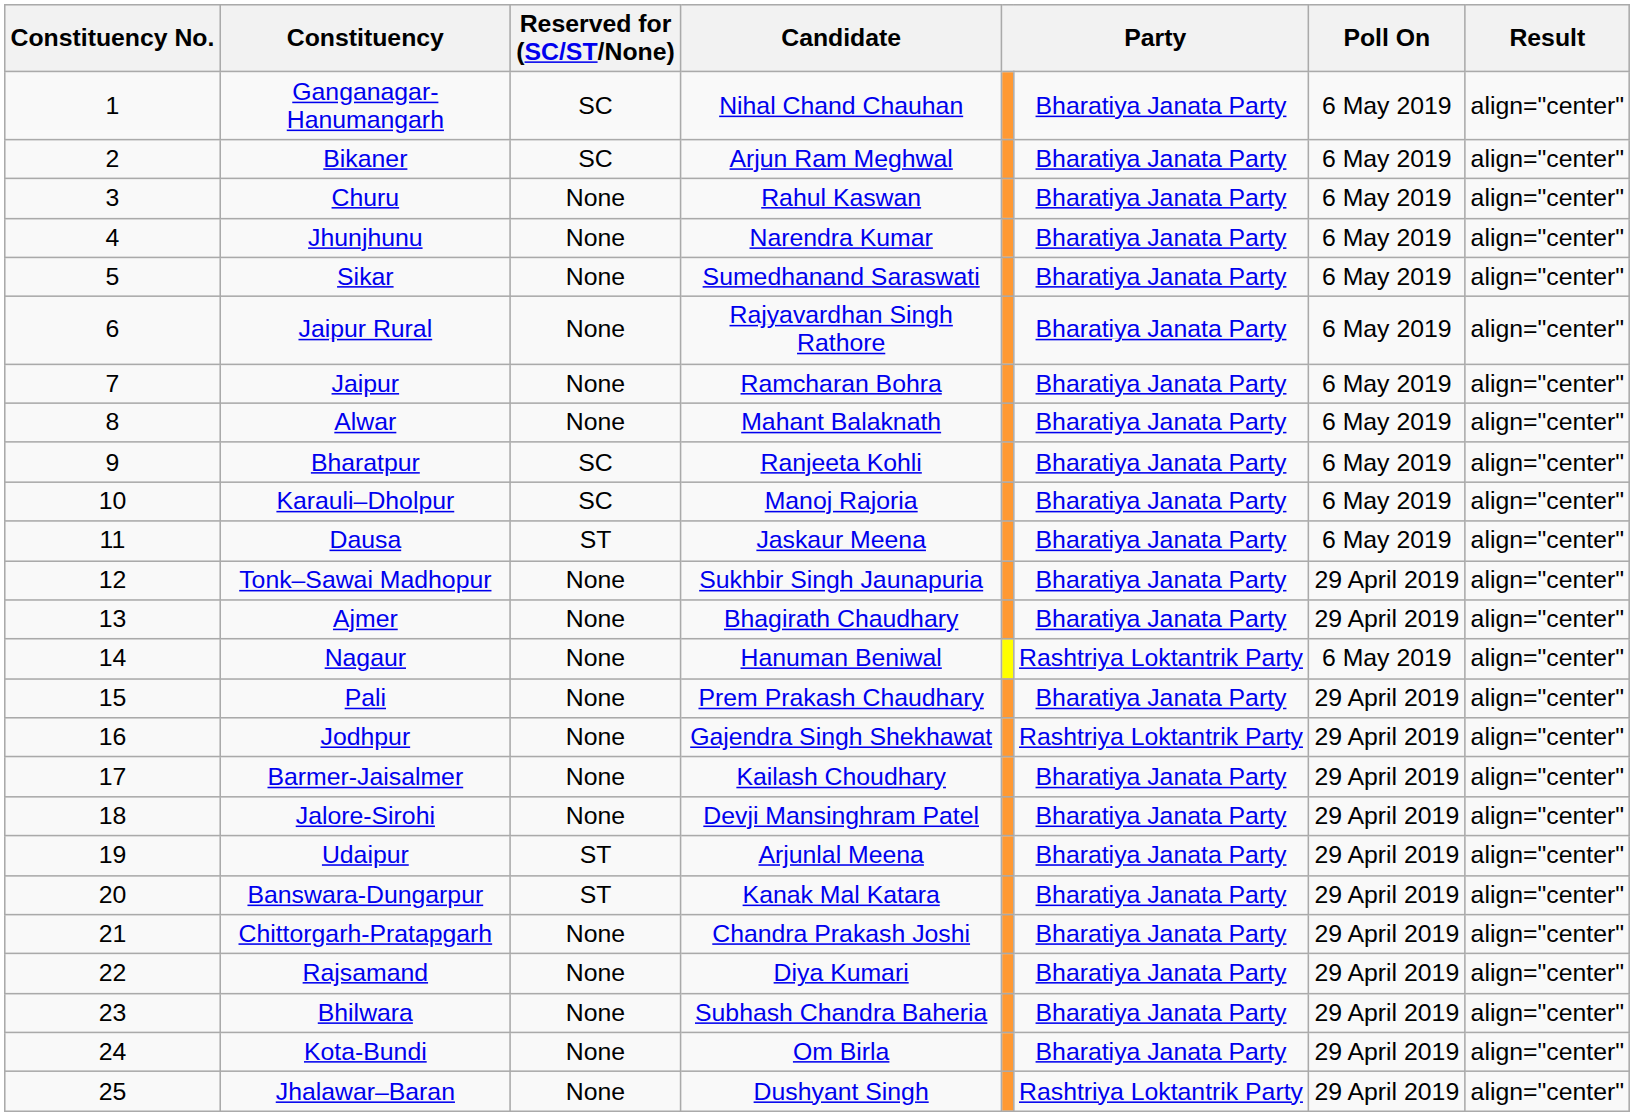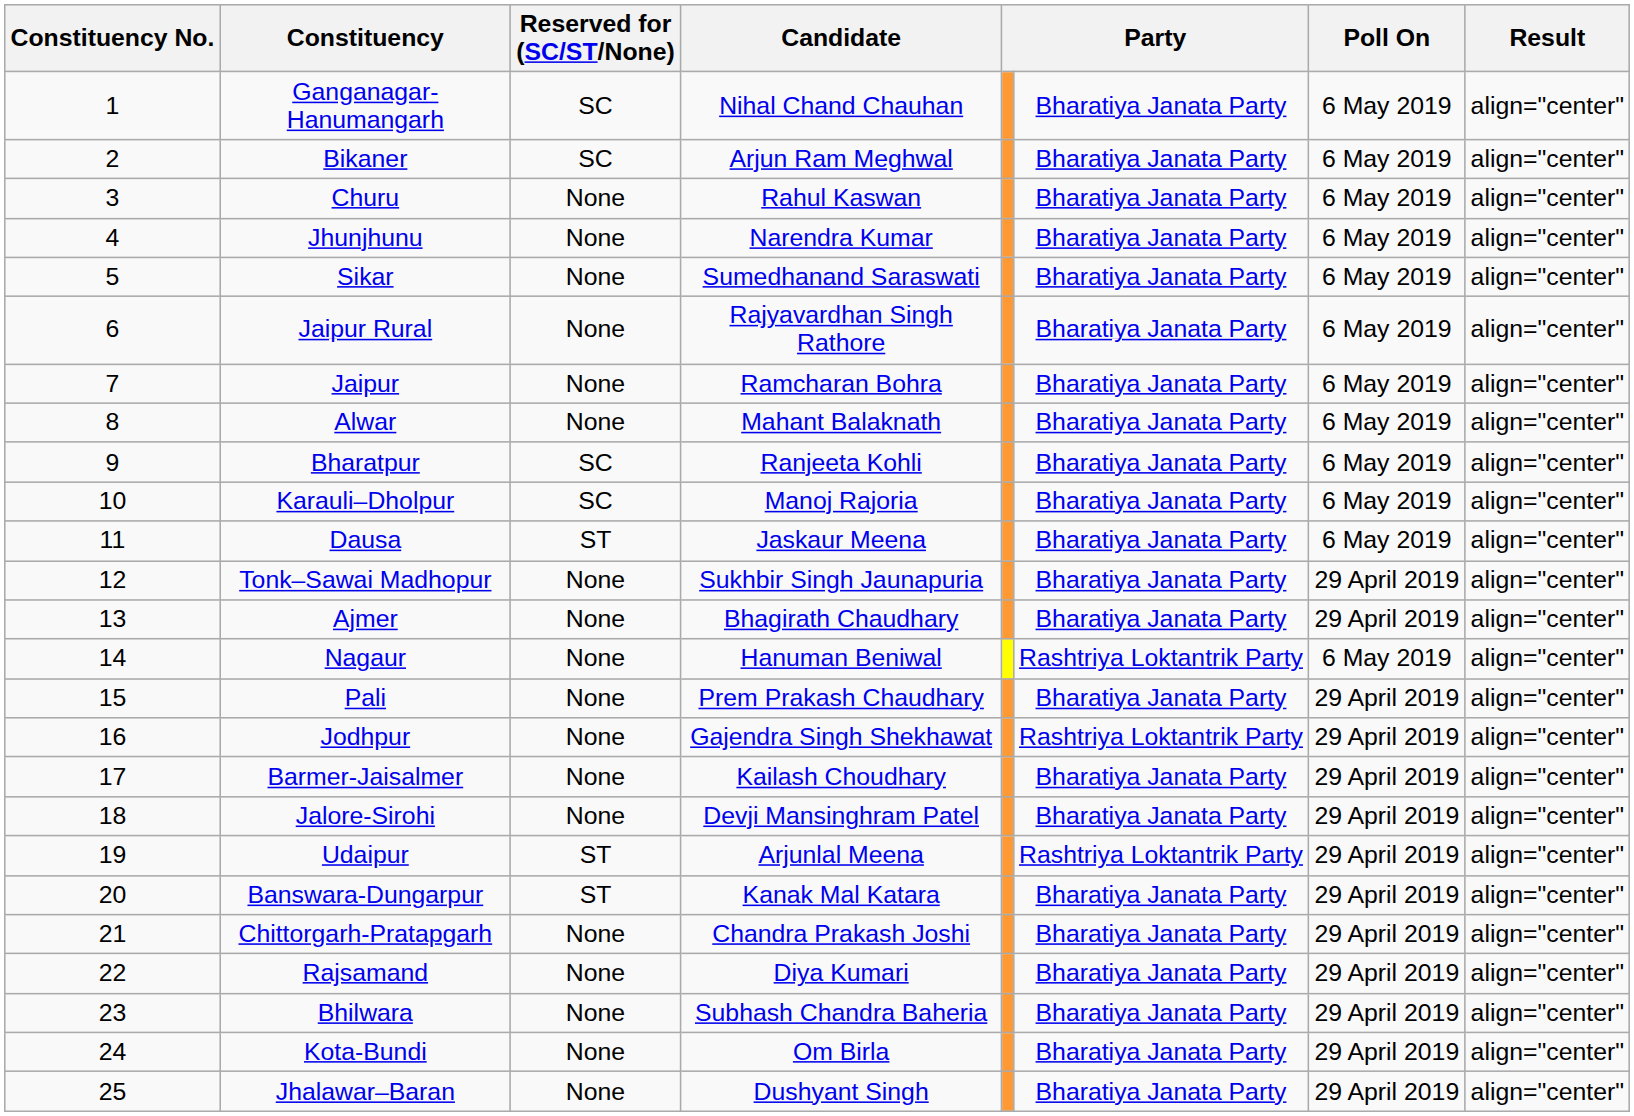(1161, 855) Bharatiya Janata Party -> (1161, 855) Rashtriya Loktantrik Party
(1161, 1091) Rashtriya Loktantrik Party -> (1161, 1091) Bharatiya Janata Party
